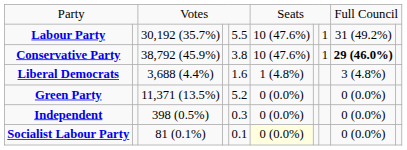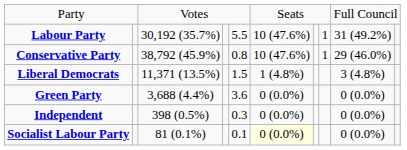(239, 54) 3.8 -> (239, 54) 0.8
(363, 54) bold -> (363, 54) normal
(180, 74) 3,688 (4.4%) -> (180, 74) 11,371 (13.5%)
(239, 74) 1.6 -> (239, 74) 1.5
(180, 94) 11,371 (13.5%) -> (180, 94) 3,688 (4.4%)
(239, 94) 5.2 -> (239, 94) 3.6
